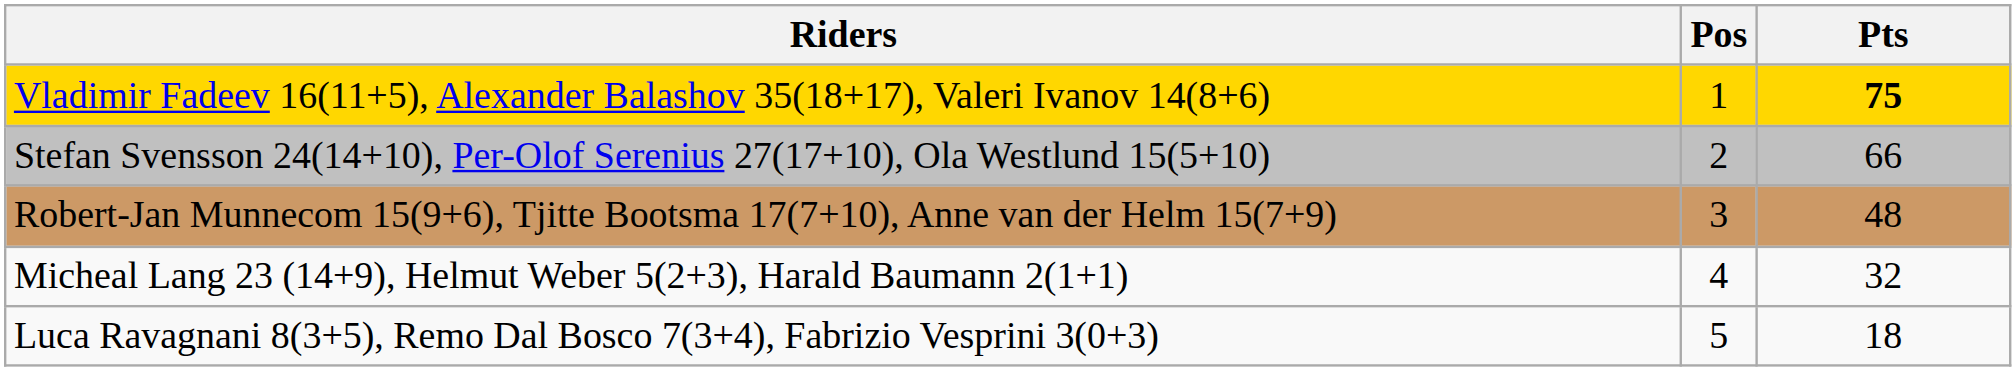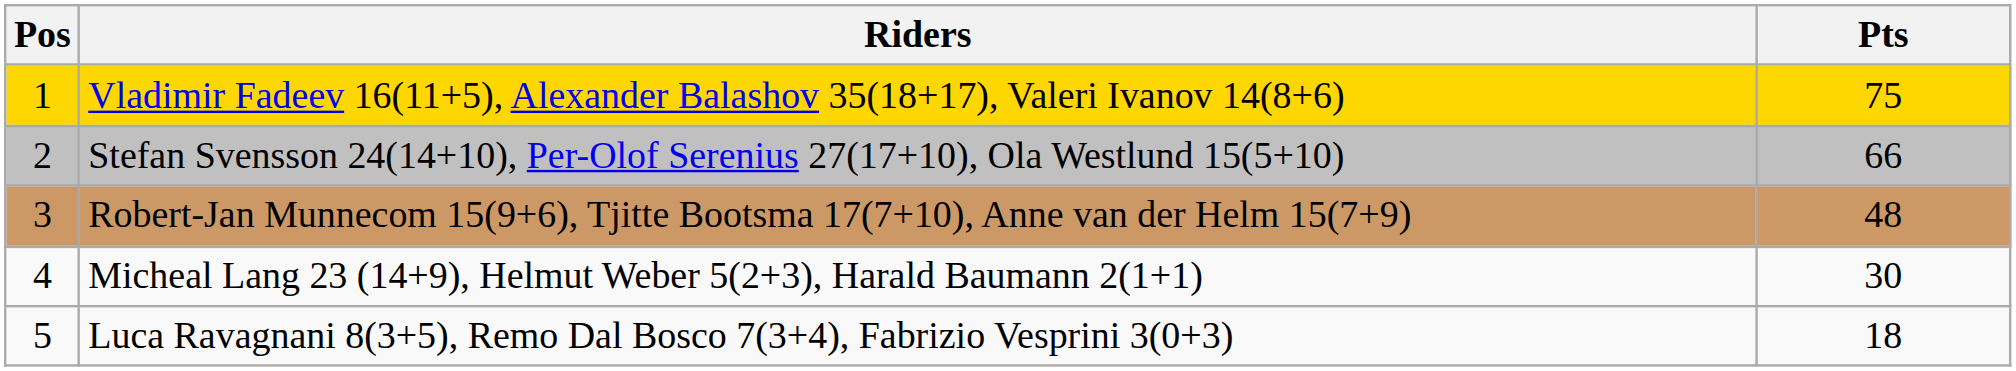columns swapped: (1719, 34) <-> (843, 34)
(1883, 94) bold -> (1883, 94) normal
(1883, 275) 32 -> (1883, 275) 30
